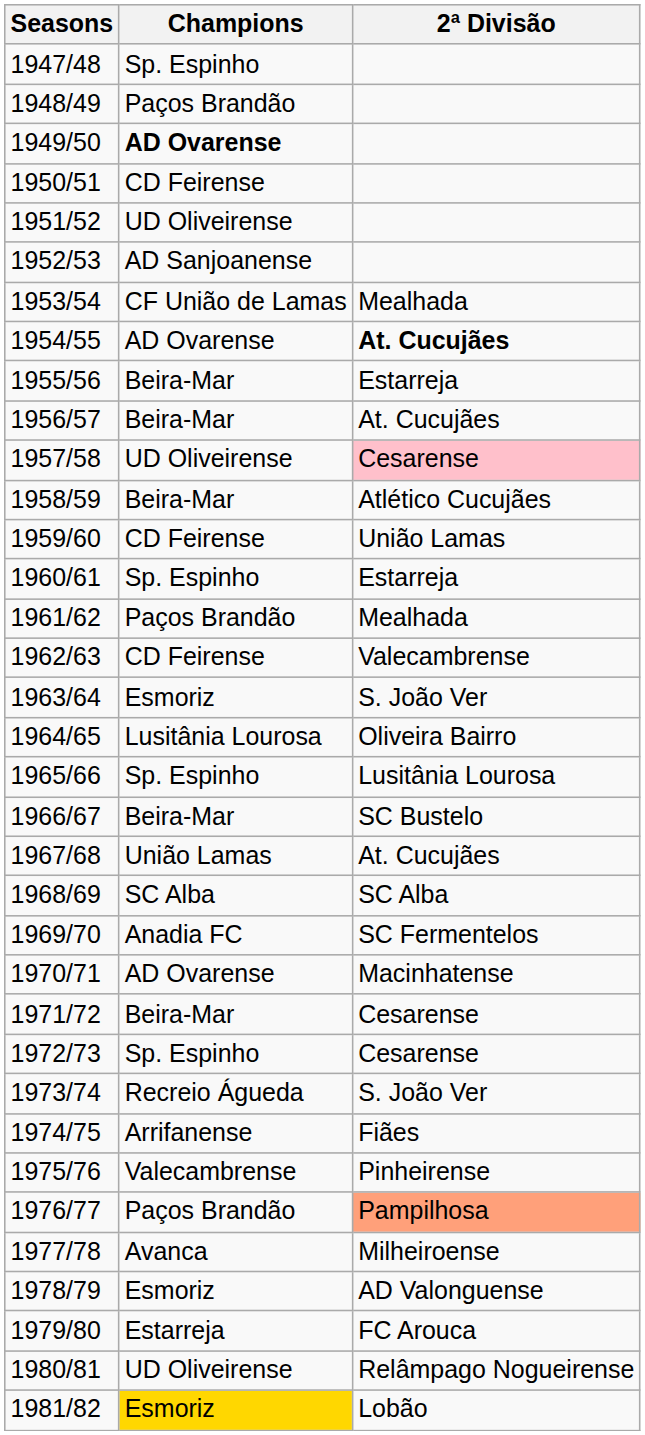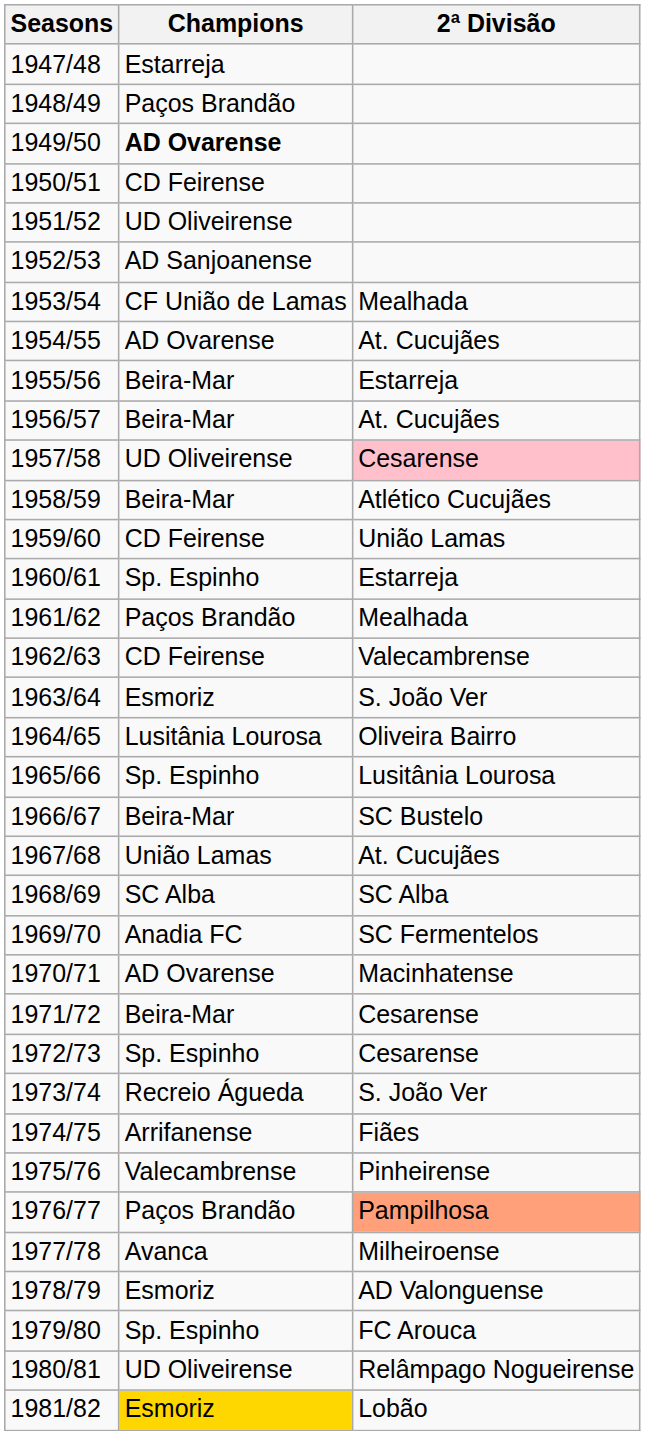(192, 63) Sp. Espinho -> (175, 63) Estarreja
(434, 340) bold -> (429, 340) normal
(175, 1330) Estarreja -> (192, 1330) Sp. Espinho
